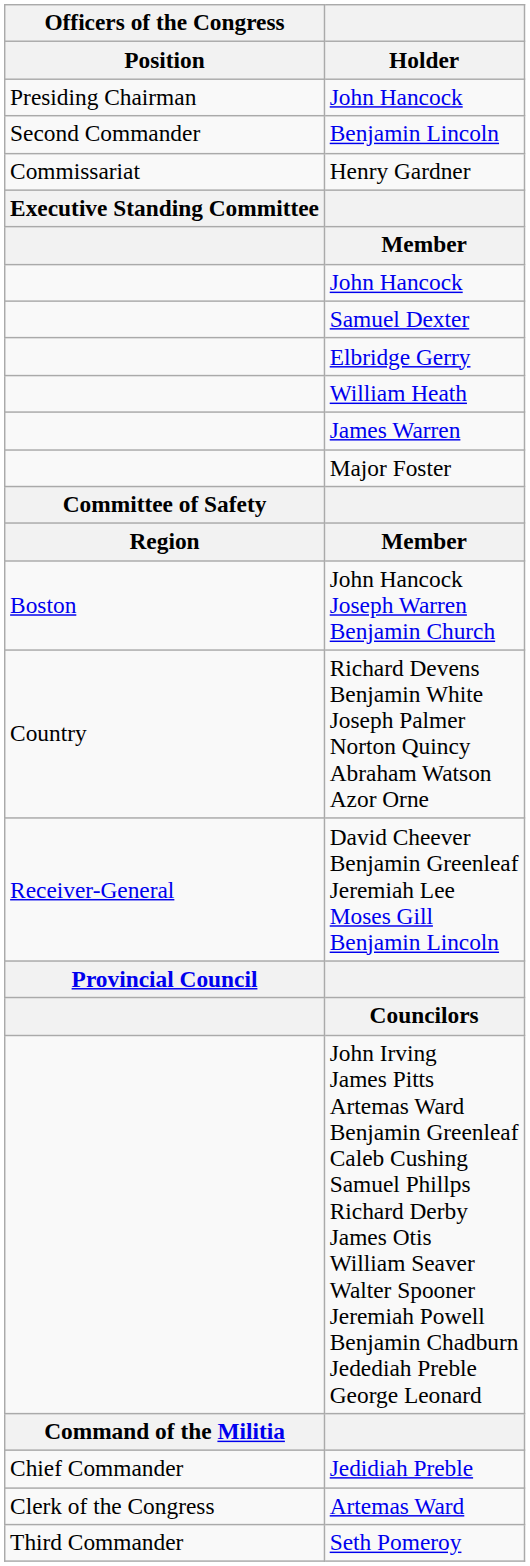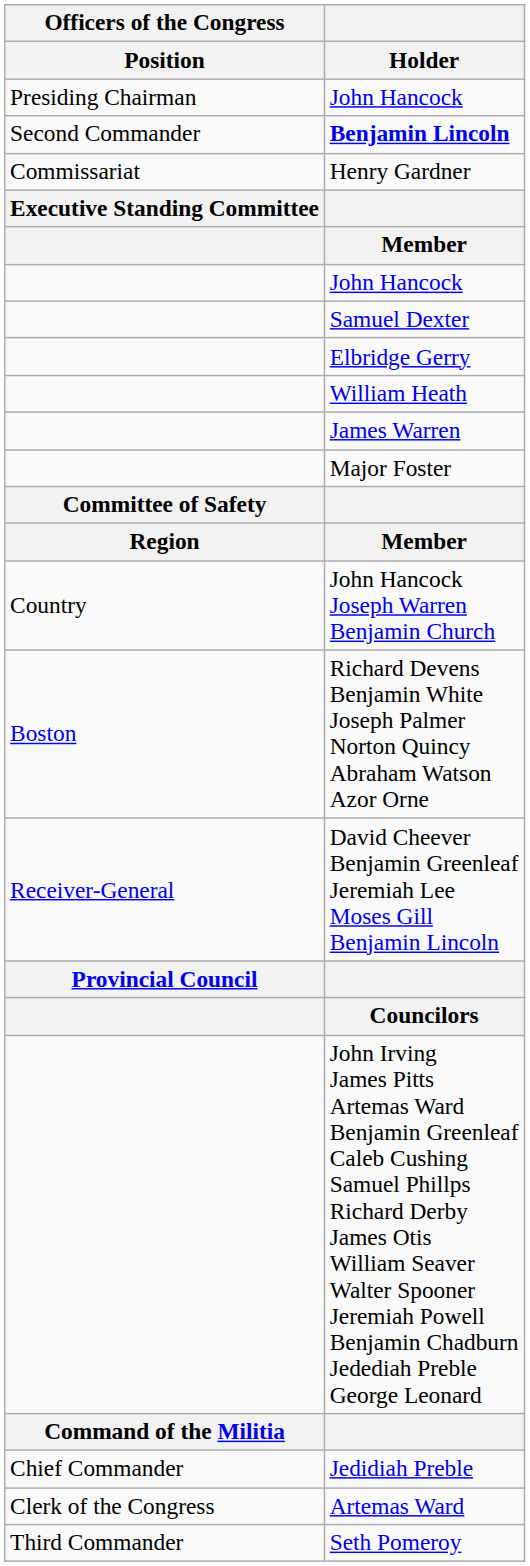(414, 134) normal -> (420, 134) bold
(43, 605) Boston -> (48, 605) Country
(48, 734) Country -> (43, 734) Boston
